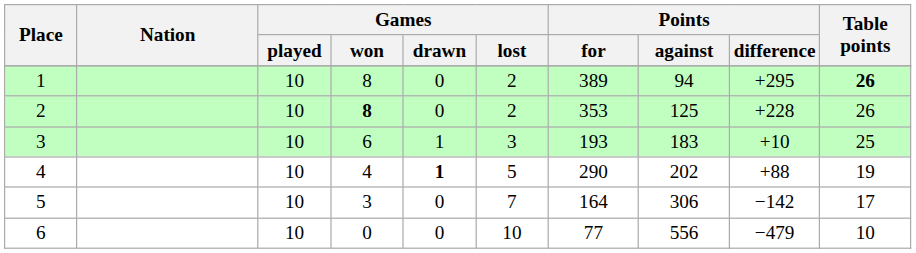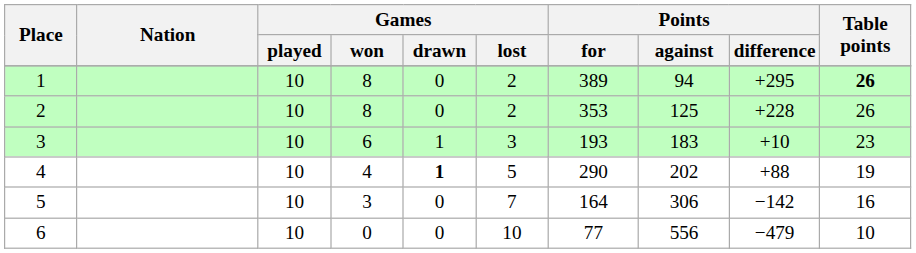(367, 111) bold -> (367, 111) normal
(865, 141) 25 -> (865, 141) 23
(865, 202) 17 -> (865, 202) 16
